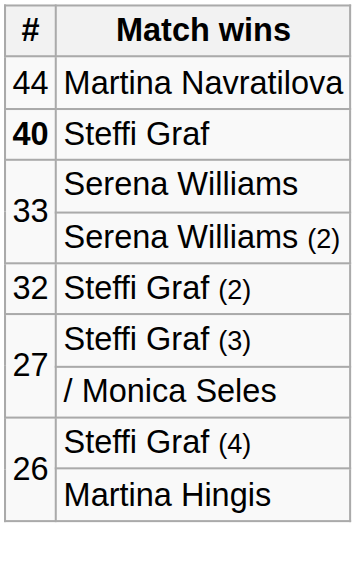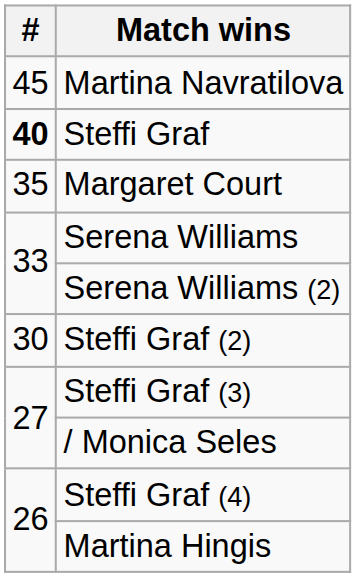(31, 82) 44 -> (31, 82) 45
+ row: (173, 185)
(31, 288) 32 -> (31, 339) 30
